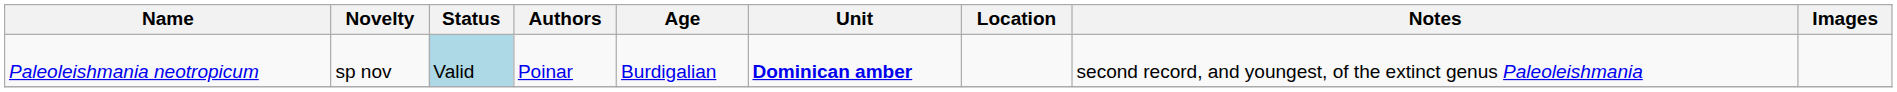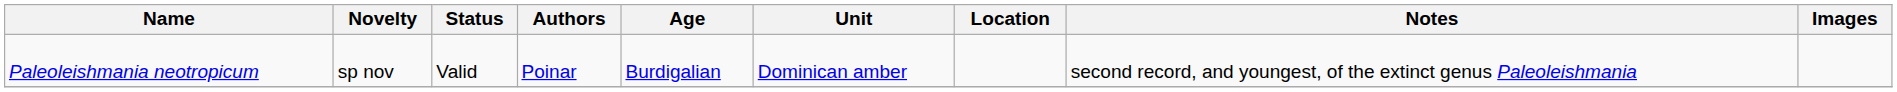(454, 71) lightblue background -> (457, 71) no background
(832, 71) bold -> (832, 71) normal
